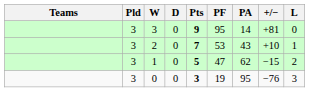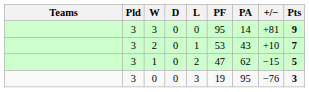columns swapped: (294, 12) <-> (197, 12)
